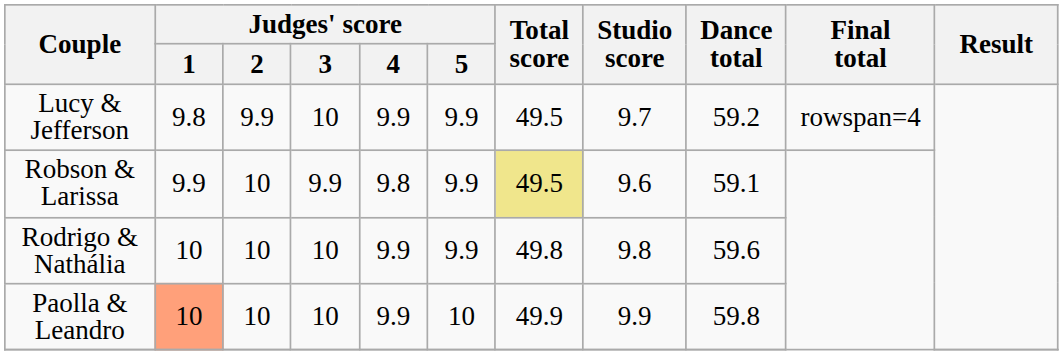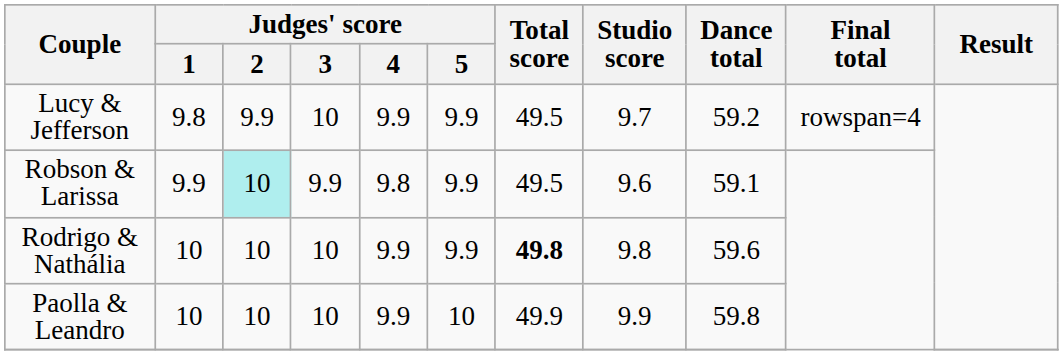(257, 183) no background -> (257, 183) paleturquoise background
(539, 183) khaki background -> (539, 183) no background
(539, 249) normal -> (539, 249) bold
(189, 316) lightsalmon background -> (189, 316) no background
